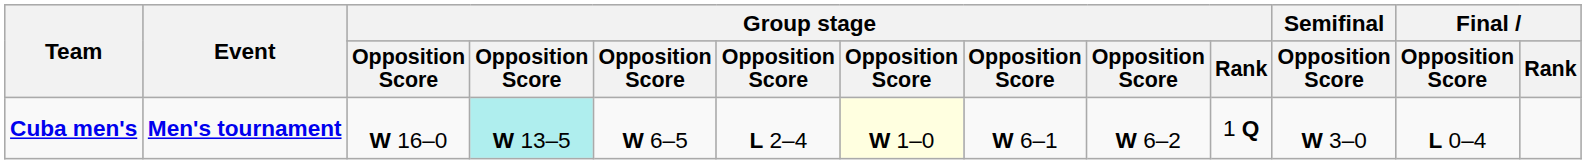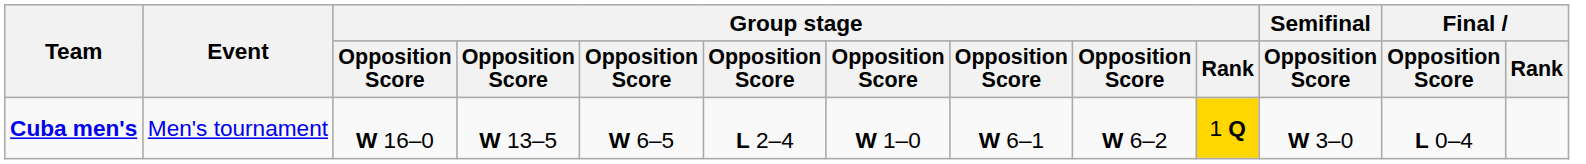(245, 129) bold -> (238, 129) normal
(532, 141) paleturquoise background -> (518, 141) no background
(902, 141) lightyellow background -> (888, 141) no background
(1241, 129) no background -> (1228, 129) gold background
